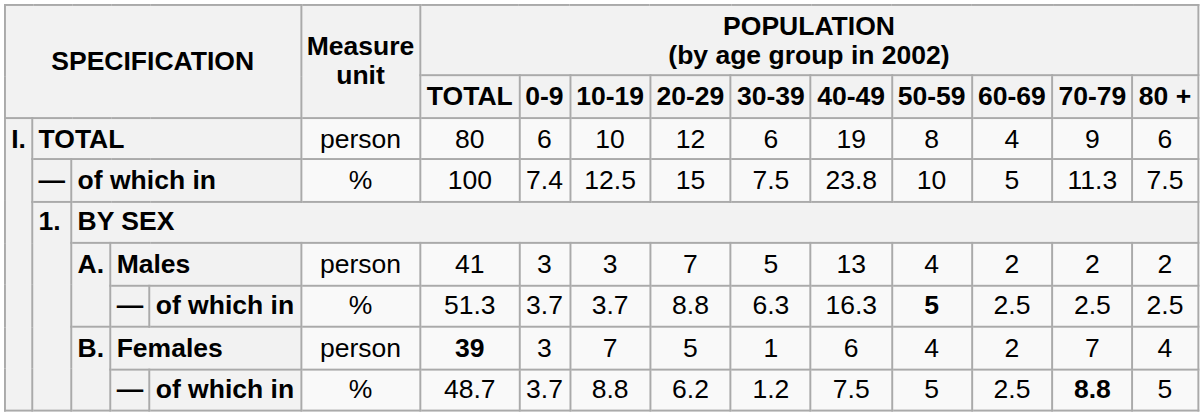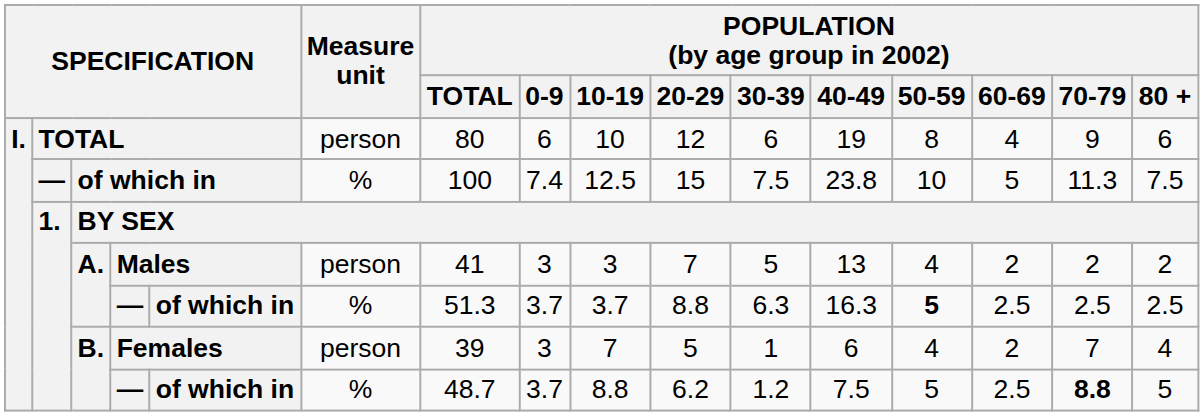(470, 347) bold -> (470, 347) normal
